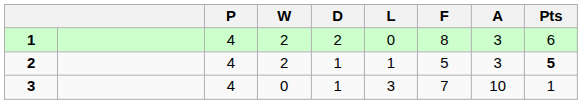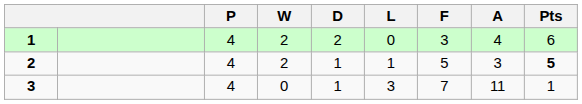(444, 39) 8 -> (444, 39) 3
(498, 39) 3 -> (498, 39) 4
(498, 87) 10 -> (498, 87) 11
